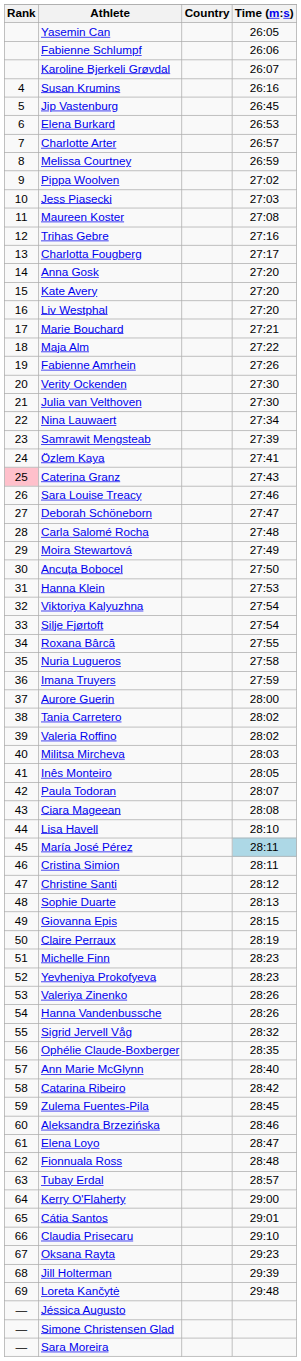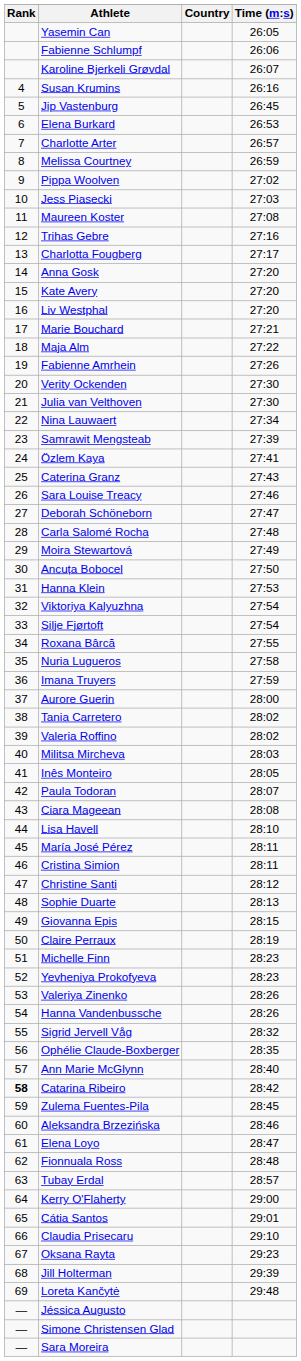(21, 476) pink background -> (21, 476) no background
(264, 847) lightblue background -> (264, 847) no background
(21, 1088) normal -> (21, 1088) bold
